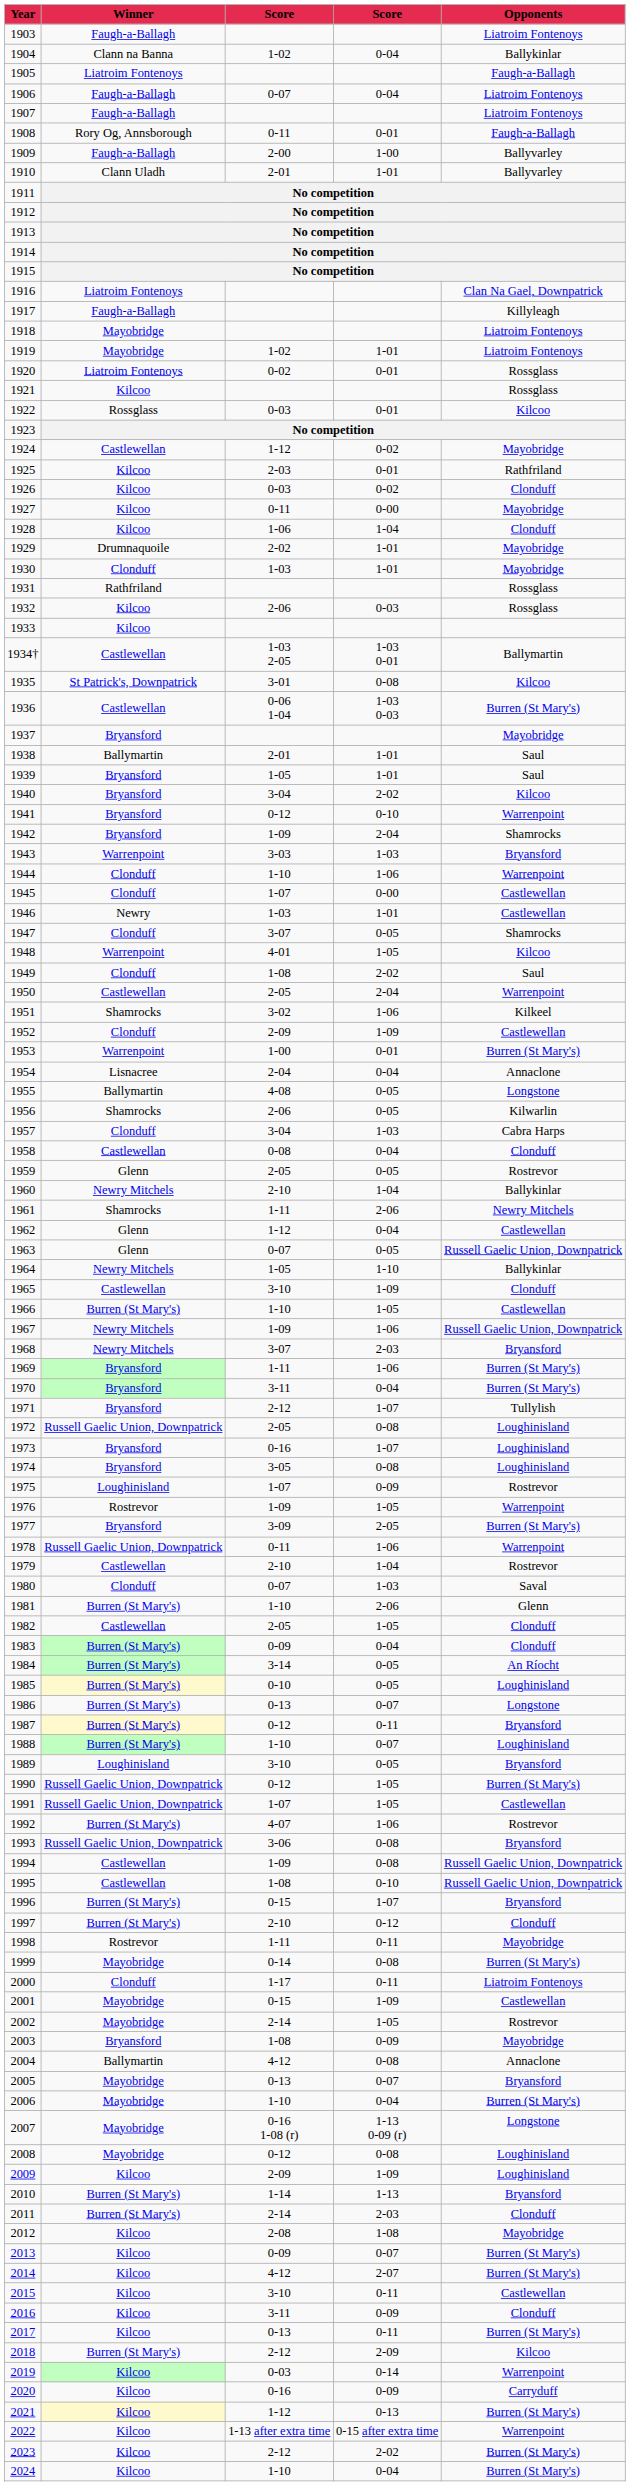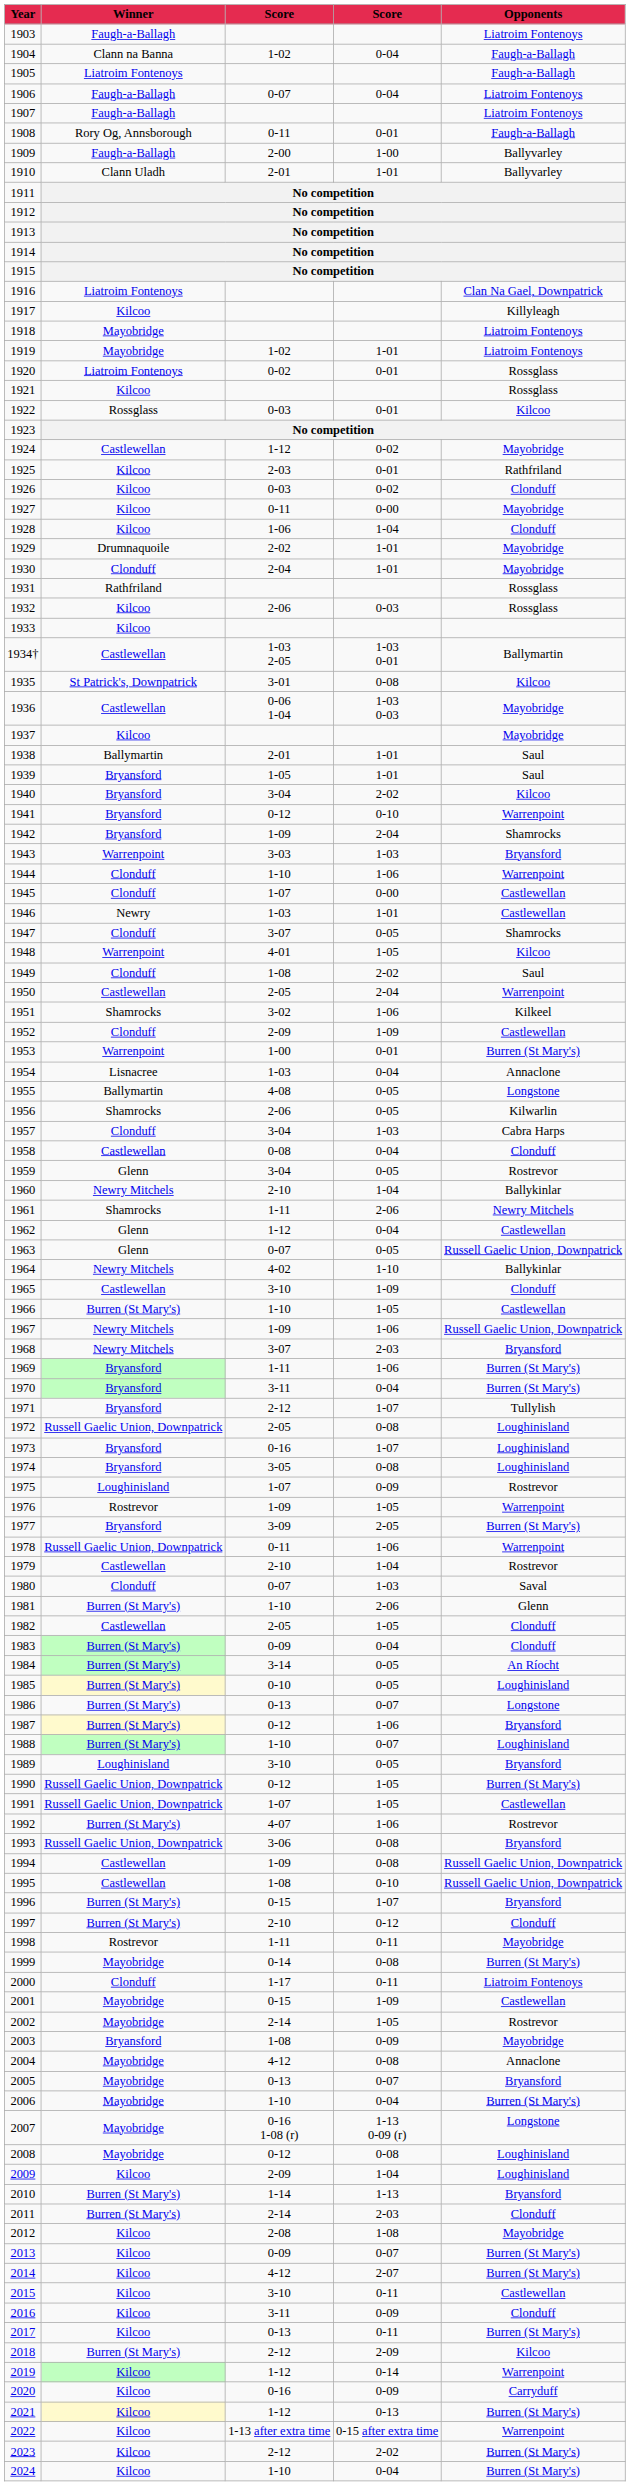(533, 53) Ballykinlar -> (533, 53) Faugh-a-Ballagh
(133, 311) Faugh-a-Ballagh -> (133, 311) Kilcoo
(279, 568) 1-03 -> (279, 568) 2-04
(533, 708) Burren (St Mary's) -> (533, 708) Mayobridge
(133, 735) Bryansford -> (133, 735) Kilcoo
(279, 1071) 2-04 -> (279, 1071) 1-03
(279, 1170) 2-05 -> (279, 1170) 3-04
(279, 1269) 1-05 -> (279, 1269) 4-02
(387, 1724) 0-11 -> (387, 1724) 1-06
(133, 2061) Ballymartin -> (133, 2061) Mayobridge
(387, 2174) 1-09 -> (387, 2174) 1-04
(279, 2372) 0-03 -> (279, 2372) 1-12
